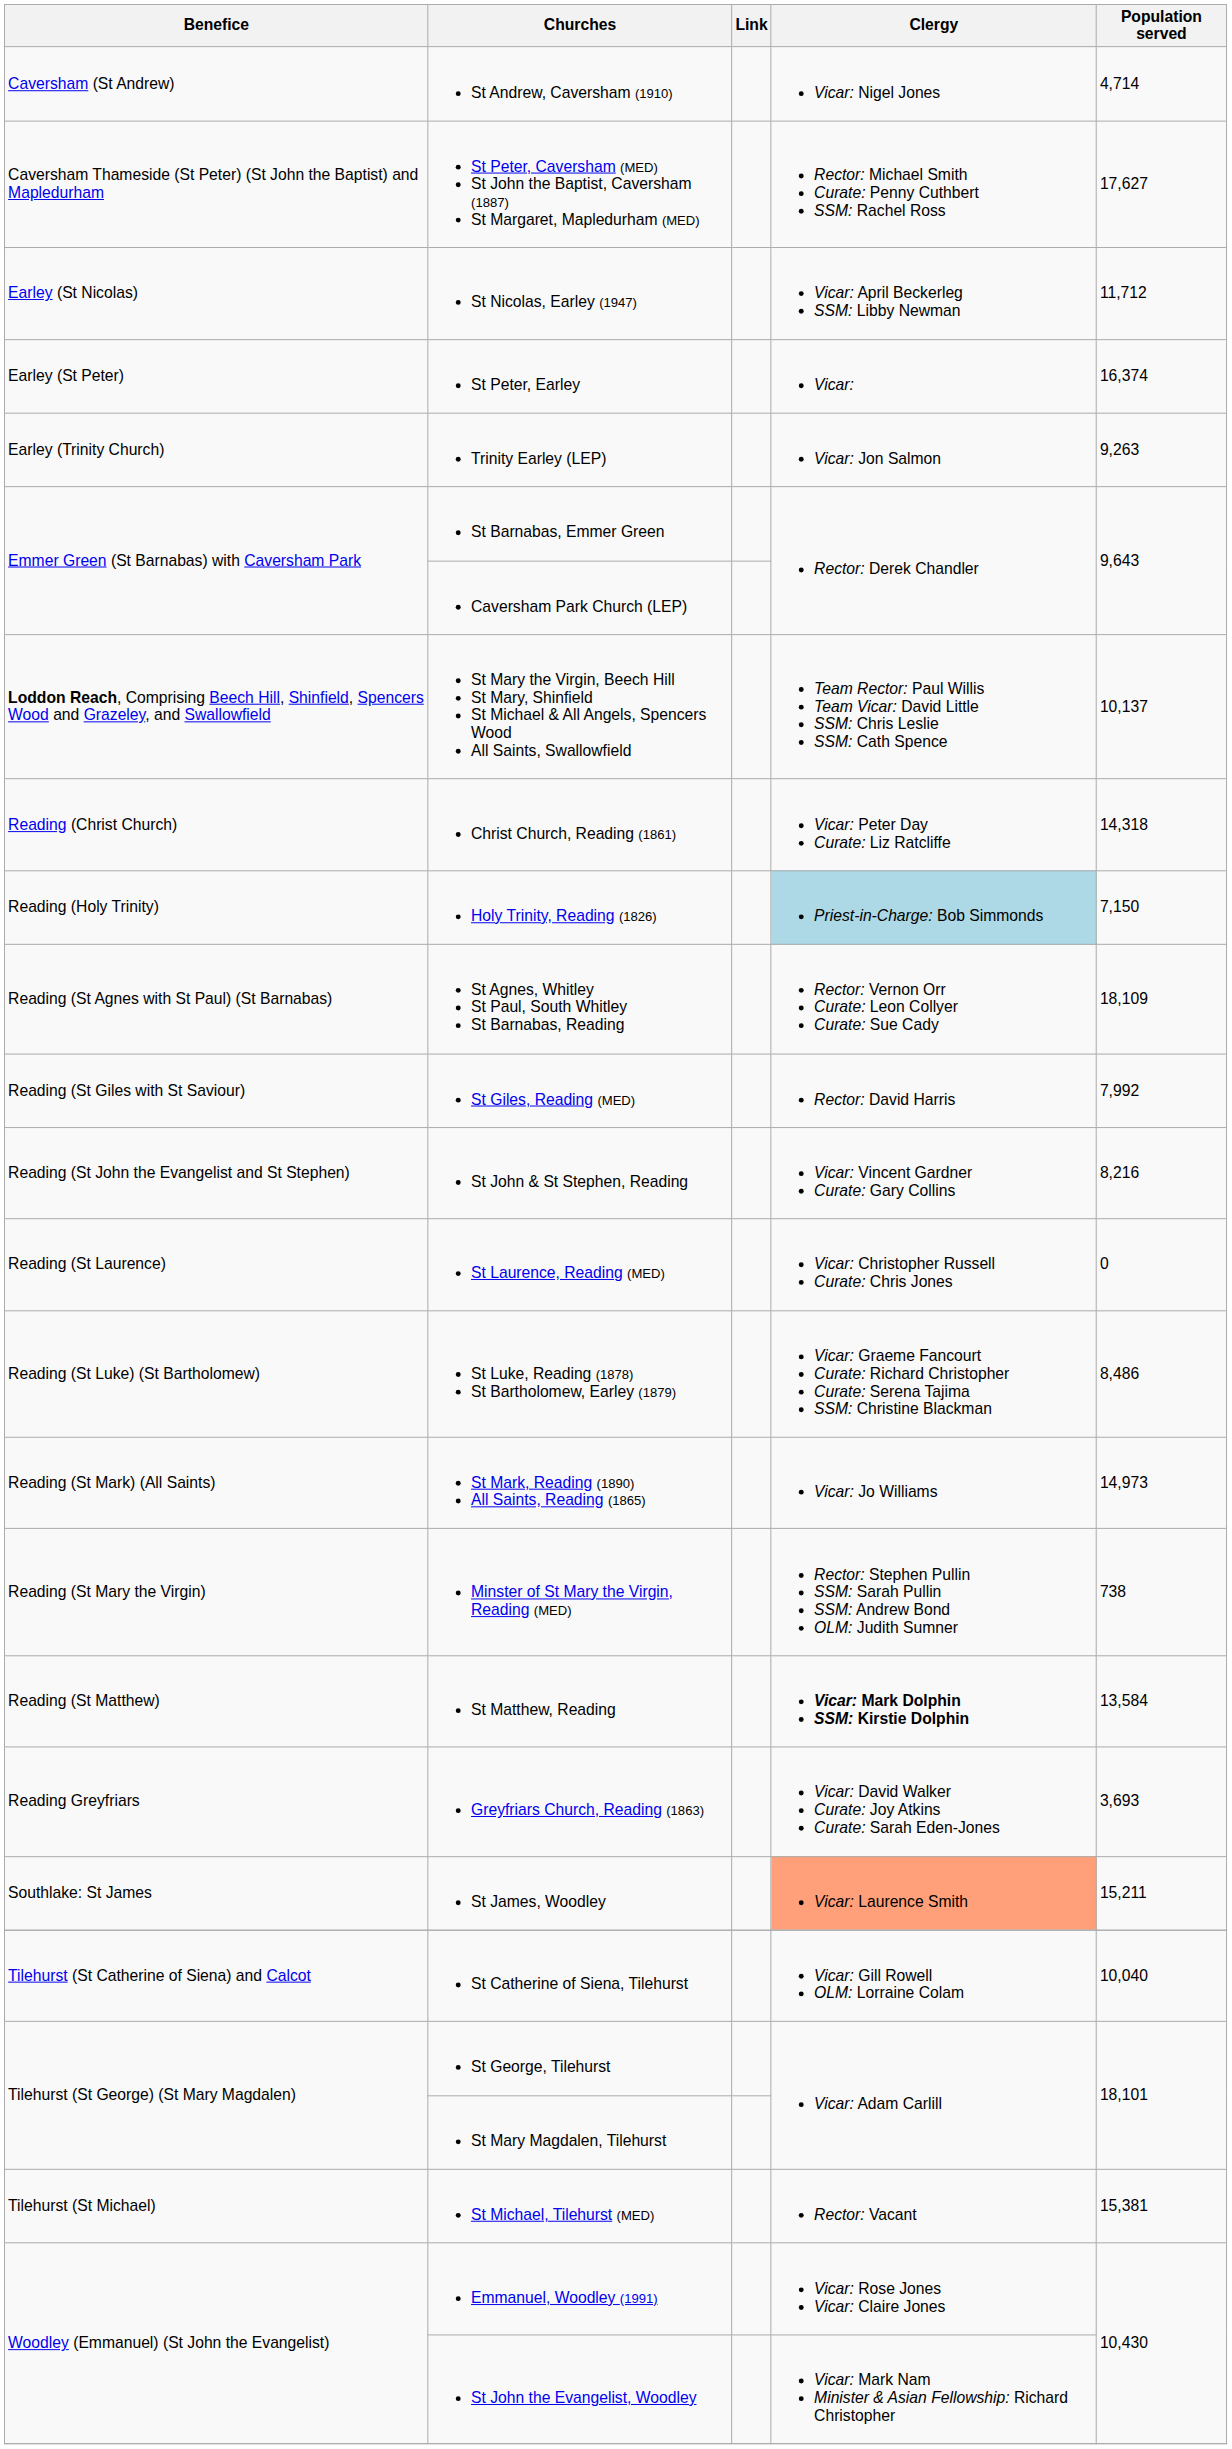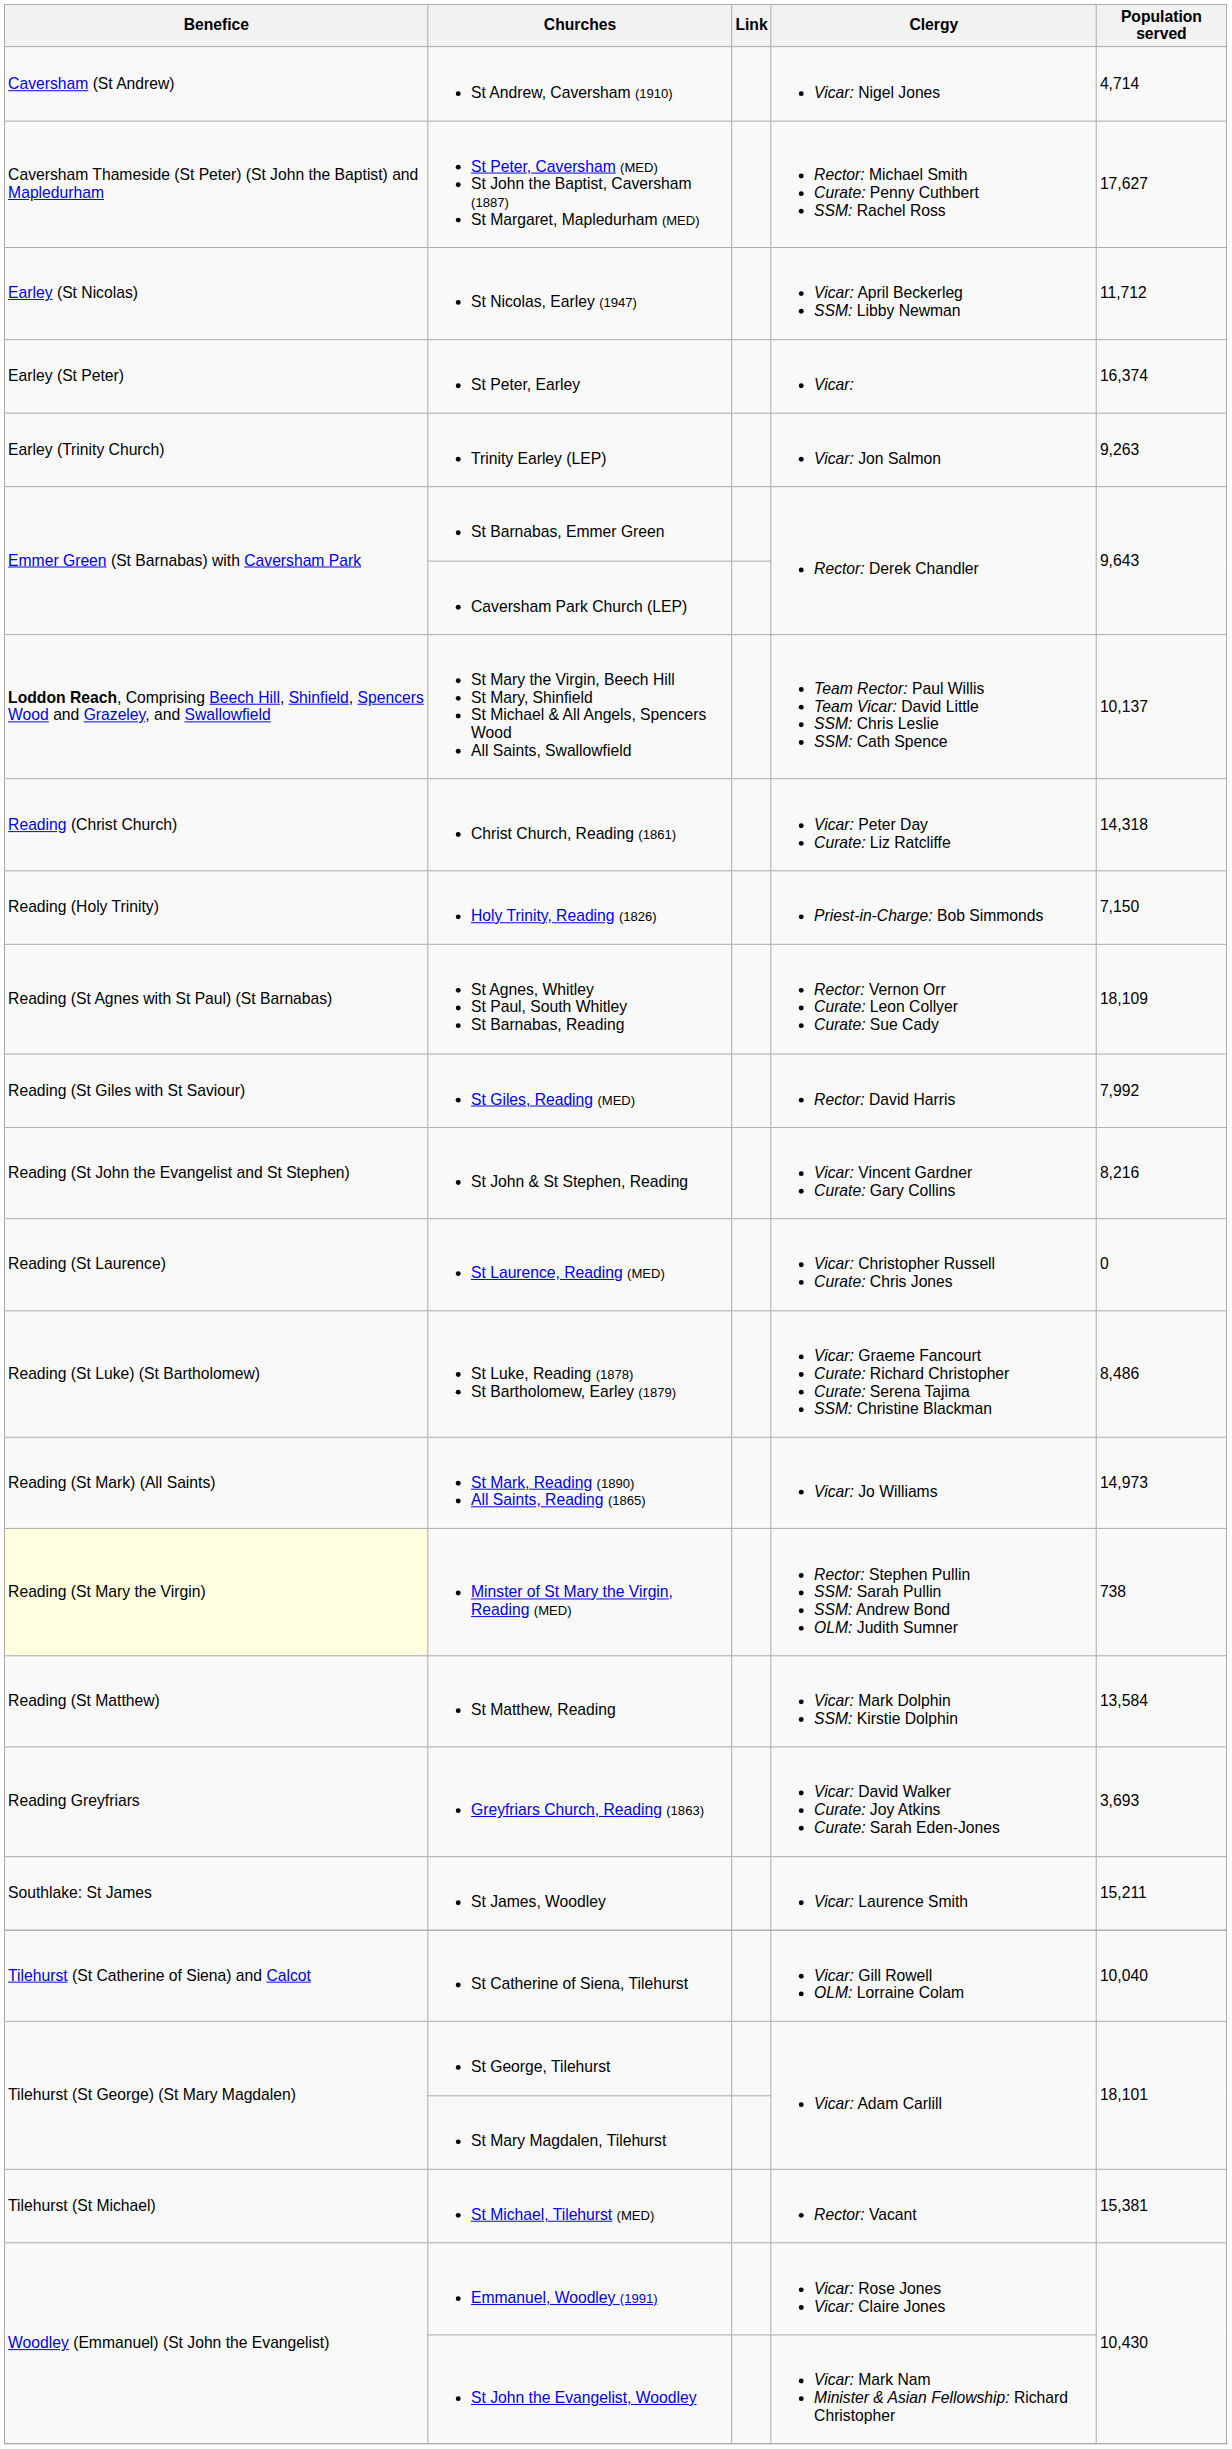(934, 916) lightblue background -> (934, 916) no background
(107, 1592) no background -> (107, 1592) lightyellow background
(934, 1710) bold -> (934, 1710) normal
(934, 1902) lightsalmon background -> (934, 1902) no background
